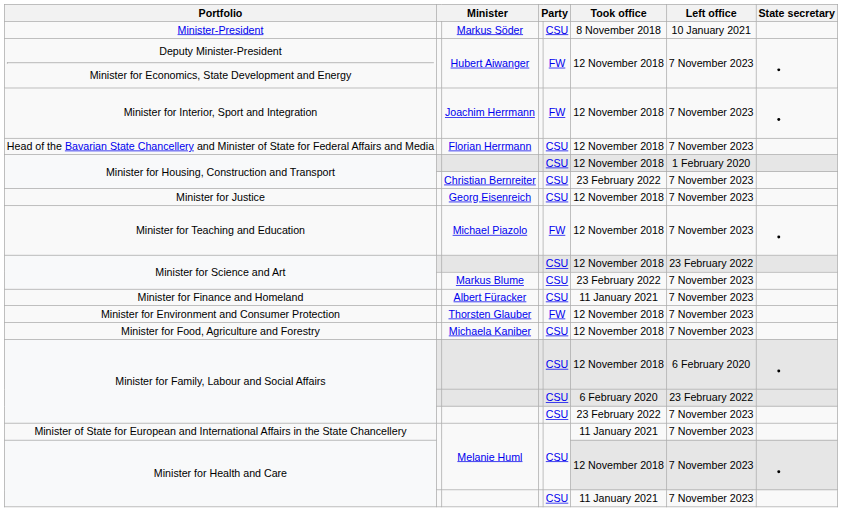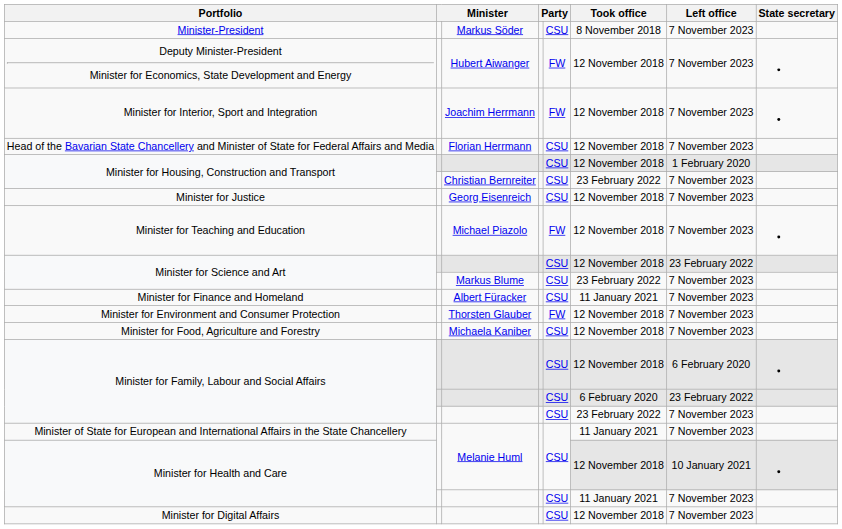(711, 30) 10 January 2021 -> (711, 30) 7 November 2023
(711, 465) 7 November 2023 -> (711, 465) 10 January 2021
+ row: (220, 516)
